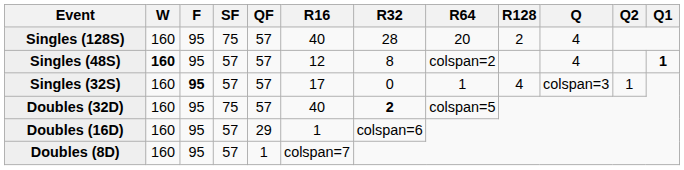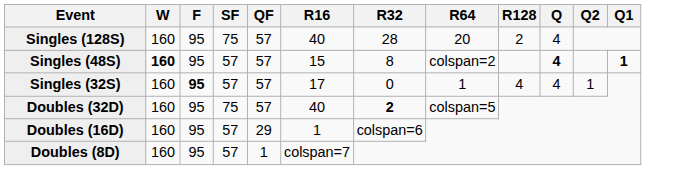(317, 61) 12 -> (317, 61) 15
(576, 61) normal -> (557, 61) bold
(576, 84) colspan=3 -> (557, 84) 4
